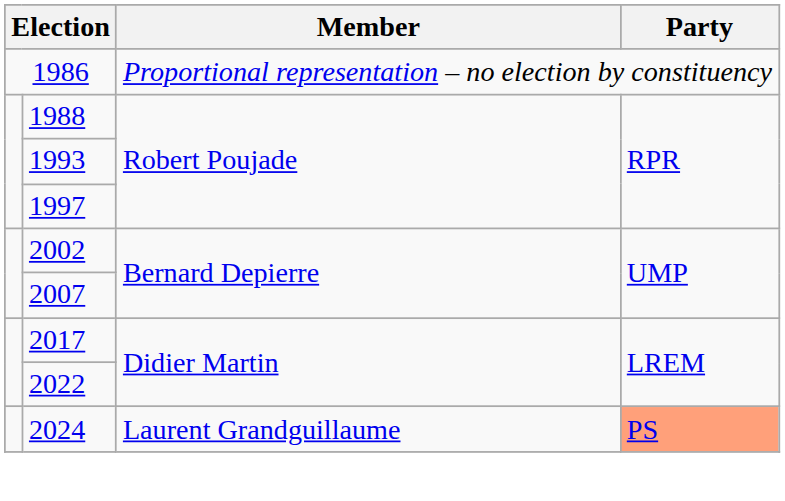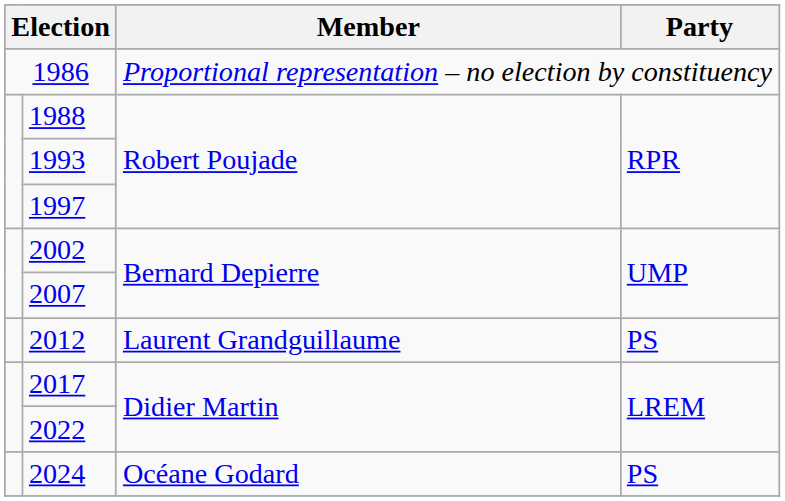+ row: (57, 339)
(262, 428) Laurent Grandguillaume -> (211, 473) Océane Godard
(642, 428) lightsalmon background -> (642, 473) no background
